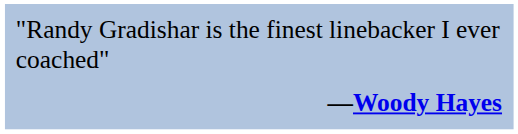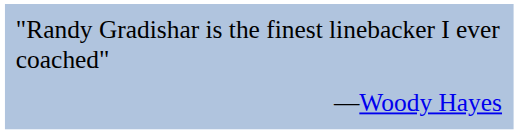(415, 102) bold -> (418, 102) normal
